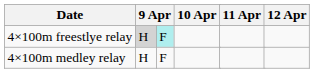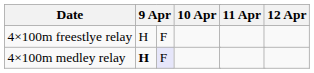(143, 36) lightgrey background -> (143, 36) no background
(163, 36) paleturquoise background -> (163, 36) no background
(143, 57) normal -> (144, 57) bold
(163, 57) no background -> (163, 57) lavender background
